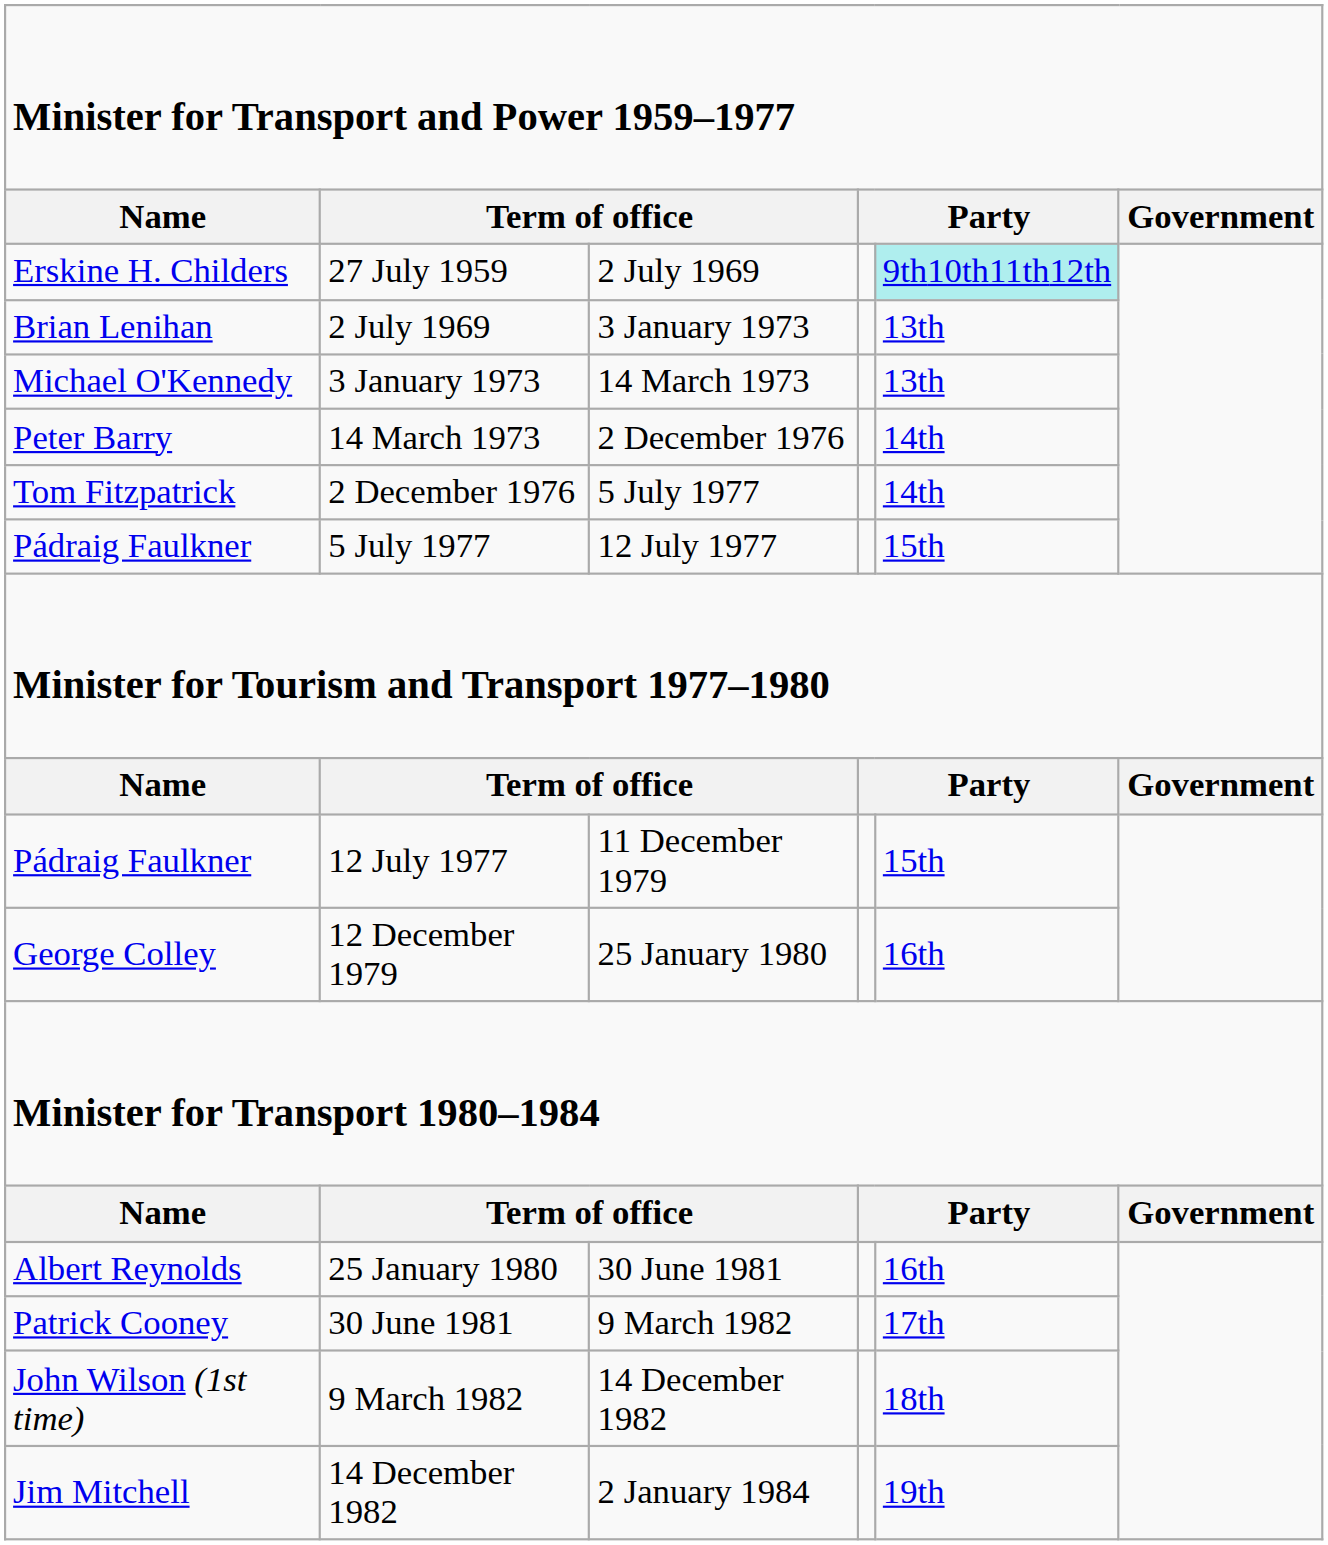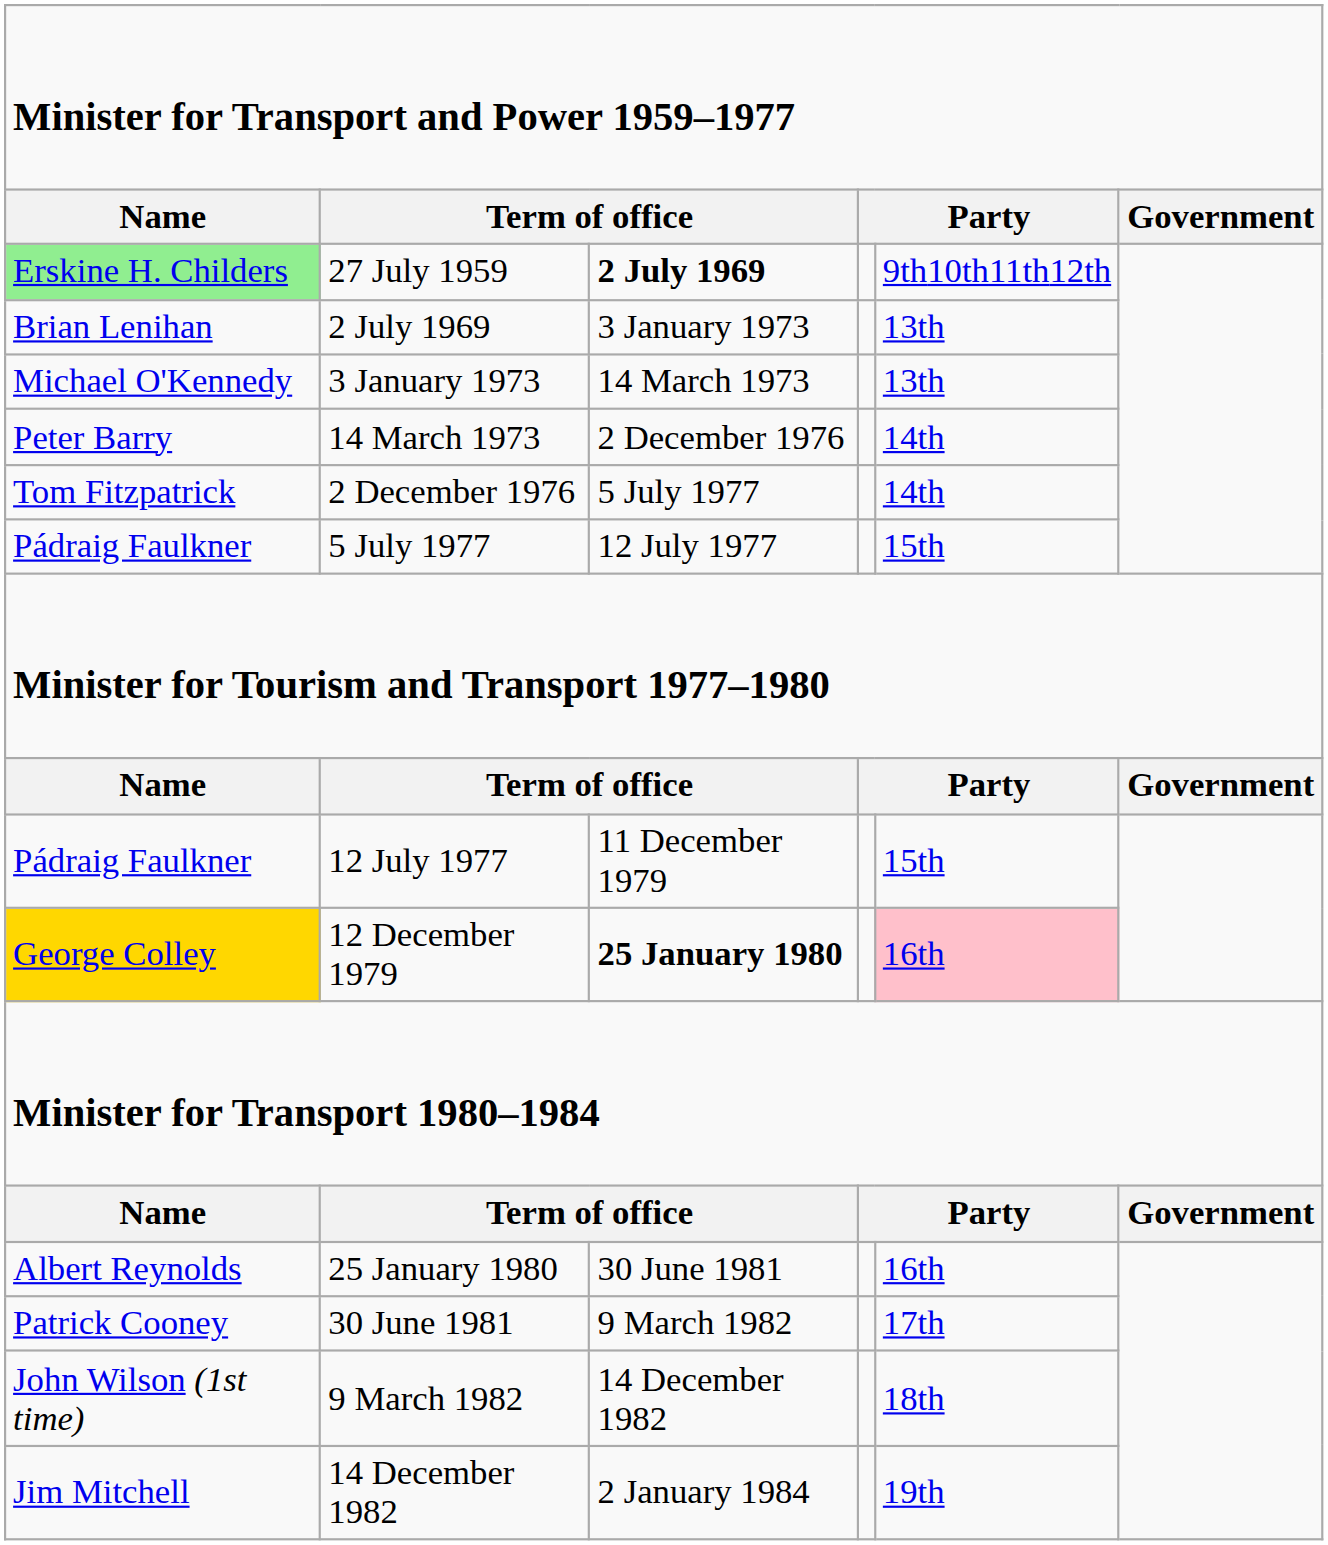(151, 271) no background -> (151, 271) lightgreen background
(679, 271) normal -> (682, 271) bold
(997, 271) paleturquoise background -> (997, 271) no background
(115, 954) no background -> (115, 954) gold background
(712, 954) normal -> (720, 954) bold
(914, 954) no background -> (914, 954) pink background
